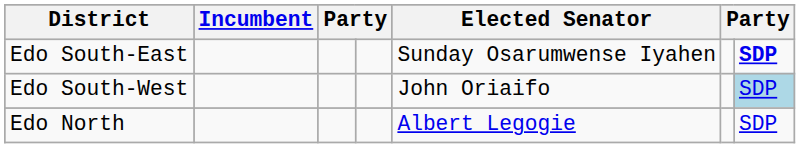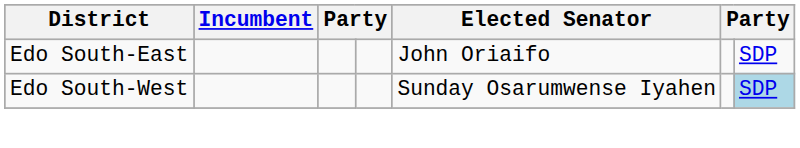(557, 57) Sunday Osarumwense Iyahen -> (474, 57) John Oriaifo
(758, 57) bold -> (758, 57) normal
(474, 91) John Oriaifo -> (557, 91) Sunday Osarumwense Iyahen
- row: (67, 125)
